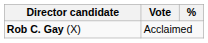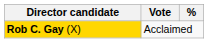(44, 29) no background -> (44, 29) gold background
